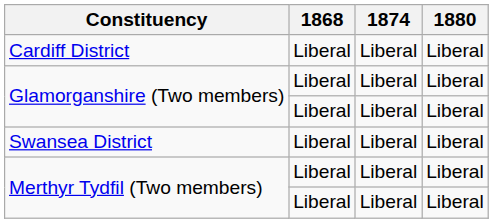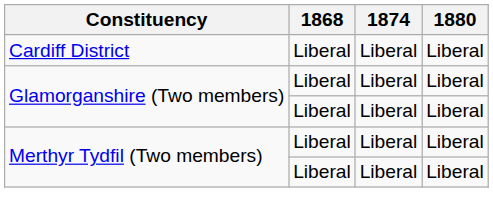- row: (81, 141)
